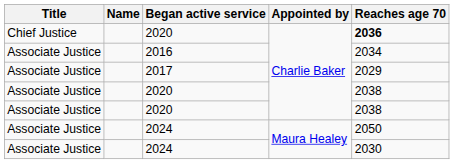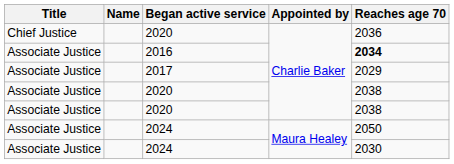(368, 33) bold -> (368, 33) normal
(368, 52) normal -> (368, 52) bold
